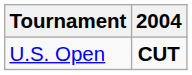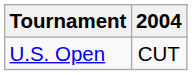(159, 54) bold -> (159, 54) normal
